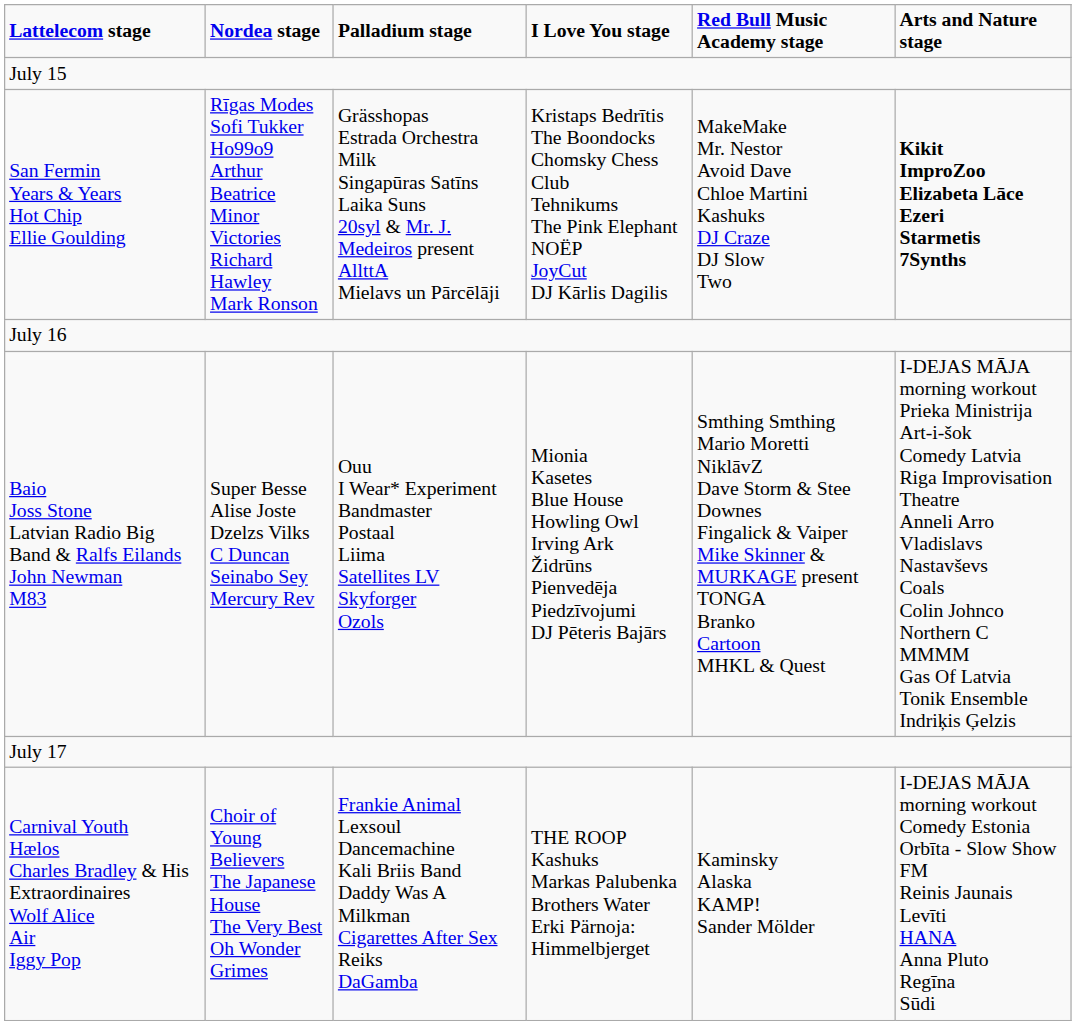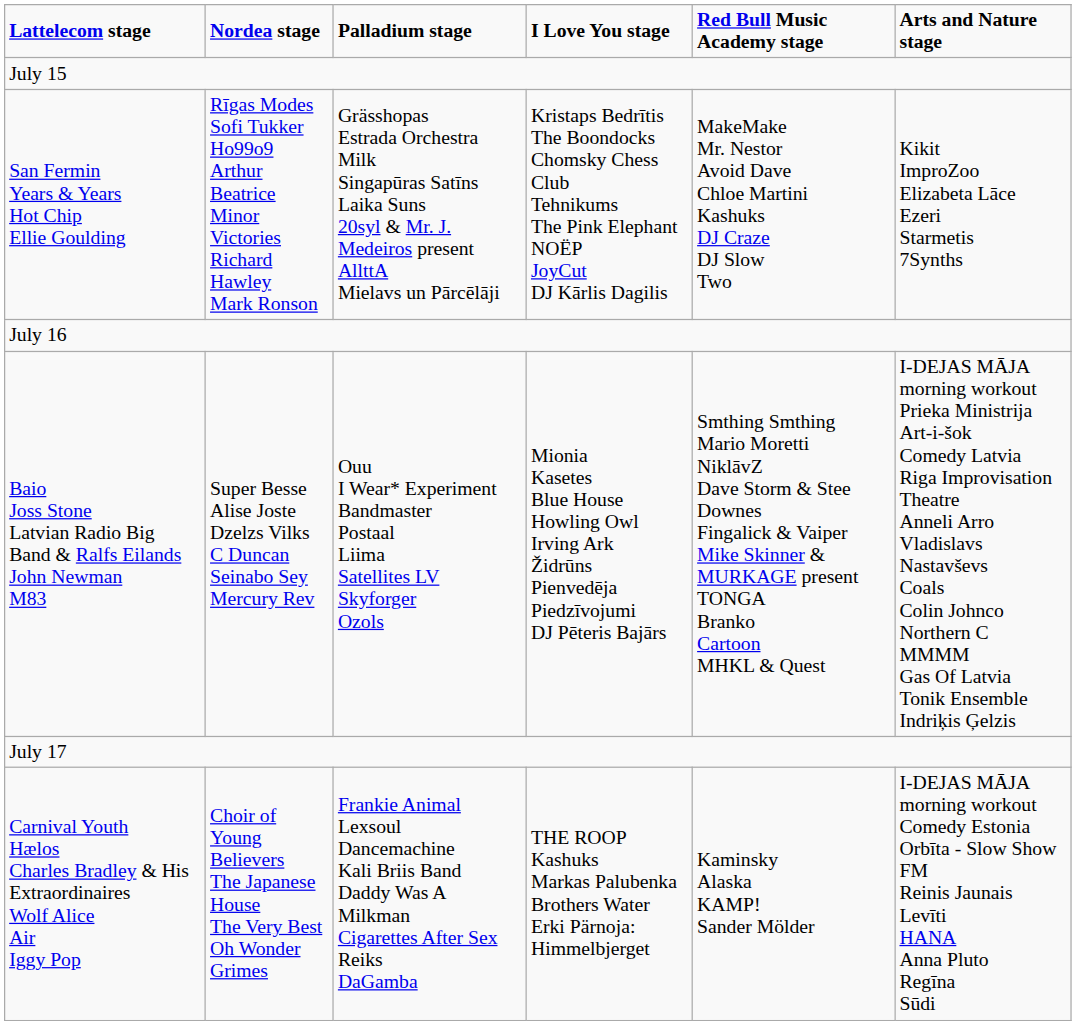(962, 204) bold -> (958, 204) normal
